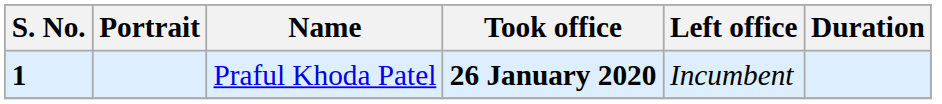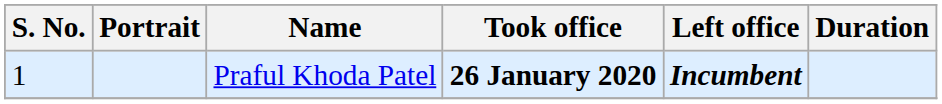(19, 74) bold -> (19, 74) normal
(732, 74) normal -> (736, 74) bold
